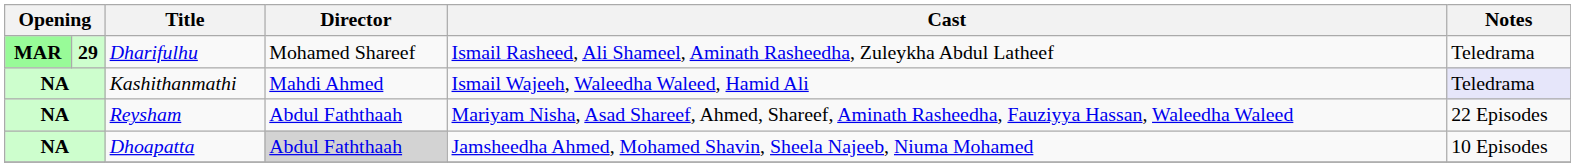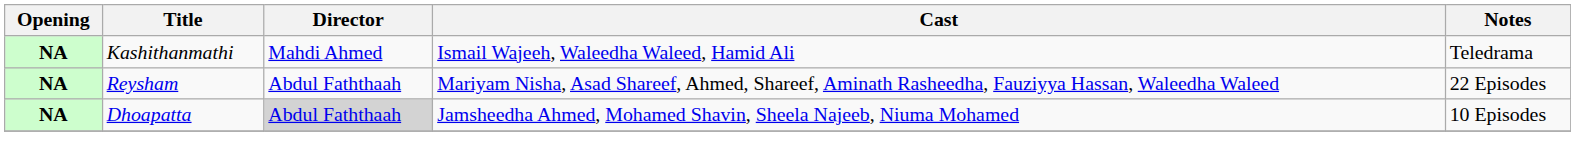- row: (154, 51)
(1493, 83) lavender background -> (1491, 51) no background
